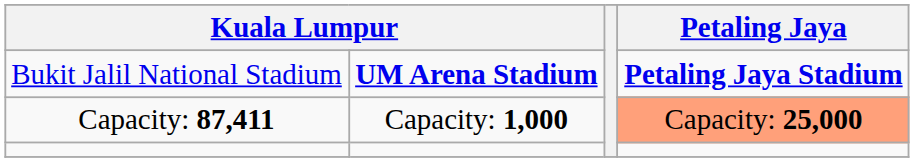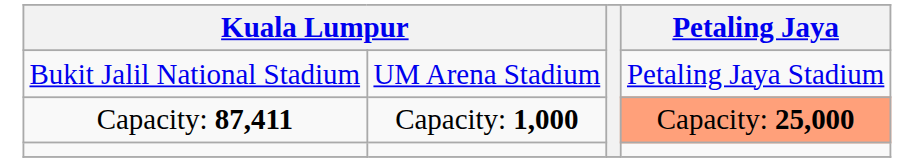(476, 73) bold -> (487, 73) normal
(763, 73) bold -> (756, 73) normal
